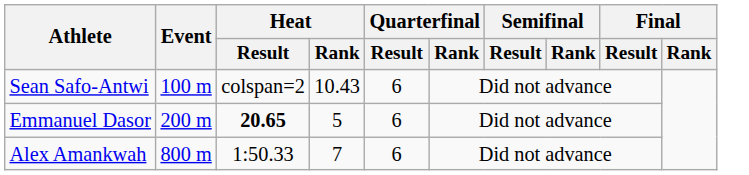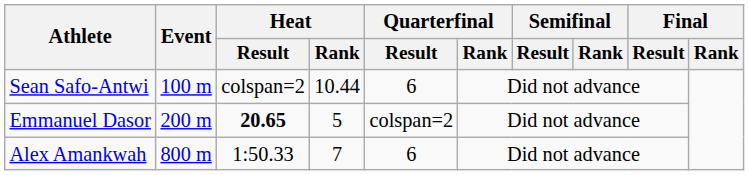(337, 86) 10.43 -> (337, 86) 10.44
(397, 120) 6 -> (411, 120) colspan=2
